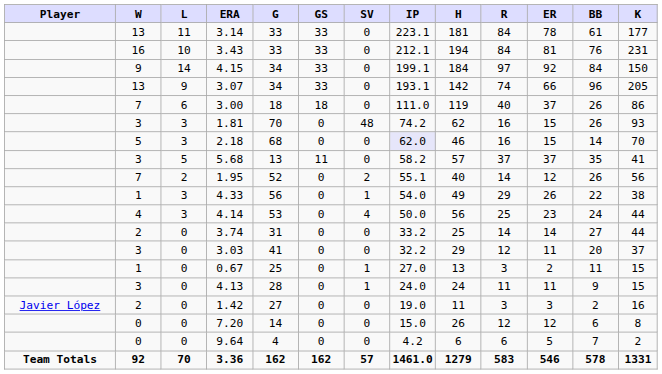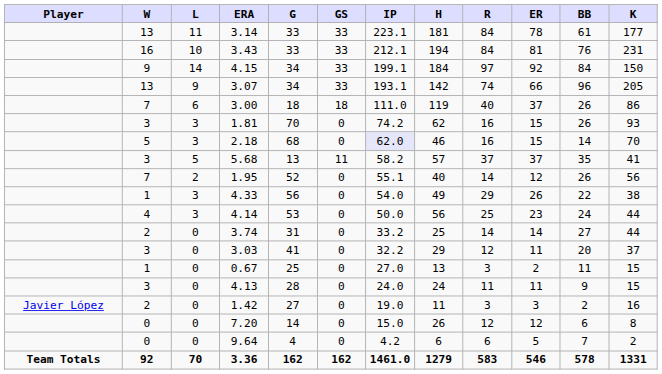- column: (367, 14)
